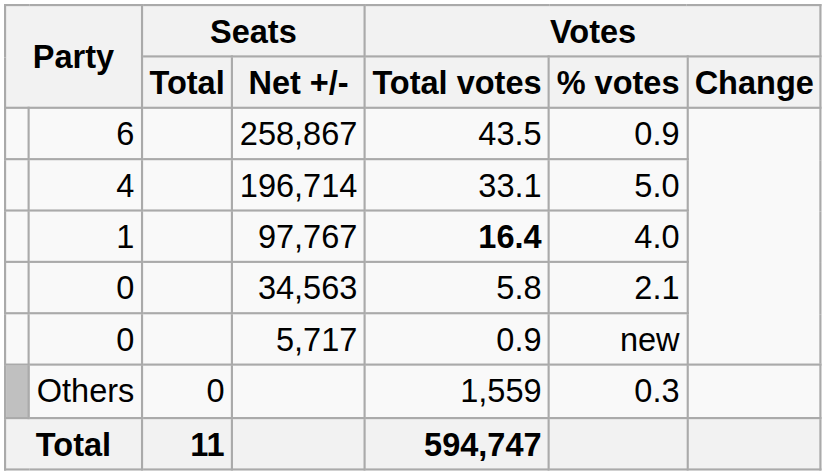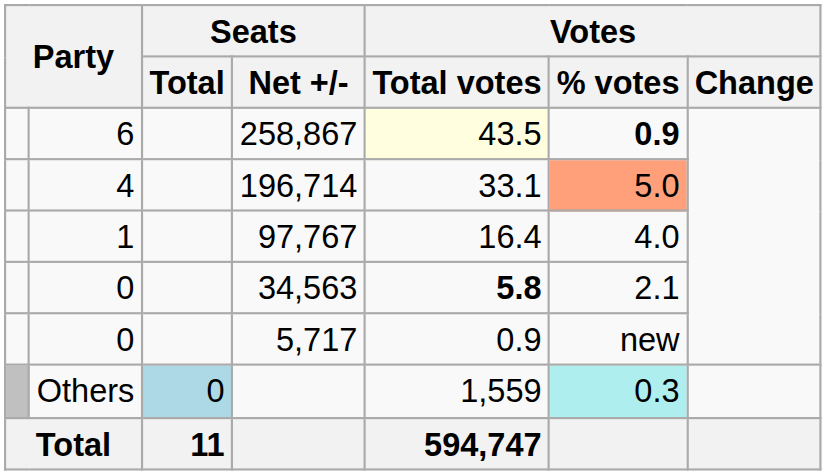(510, 134) no background -> (510, 134) lightyellow background
(657, 134) normal -> (657, 134) bold
(657, 185) no background -> (657, 185) lightsalmon background
(510, 237) bold -> (510, 237) normal
(519, 288) normal -> (519, 288) bold
(216, 391) no background -> (216, 391) lightblue background
(657, 391) no background -> (657, 391) paleturquoise background
